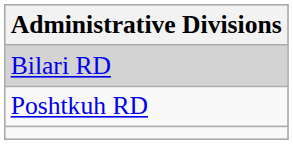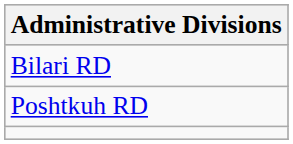(61, 65) lightgrey background -> (61, 65) no background
